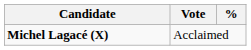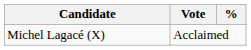(58, 34) bold -> (56, 34) normal
